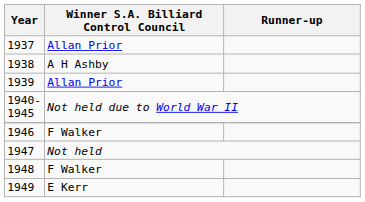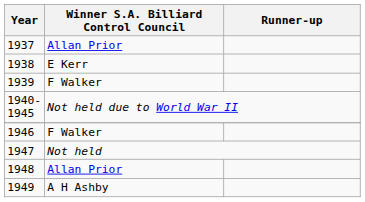(78, 64) A H Ashby -> (68, 64) E Kerr
(85, 82) Allan Prior -> (75, 82) F Walker
(75, 169) F Walker -> (85, 169) Allan Prior
(68, 187) E Kerr -> (78, 187) A H Ashby
